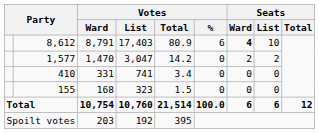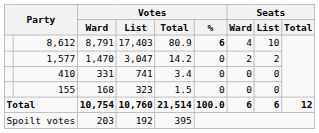(222, 43) normal -> (222, 43) bold
(249, 43) bold -> (249, 43) normal
